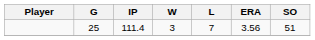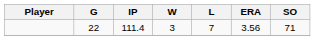(94, 27) 25 -> (94, 27) 22
(290, 27) 51 -> (290, 27) 71
